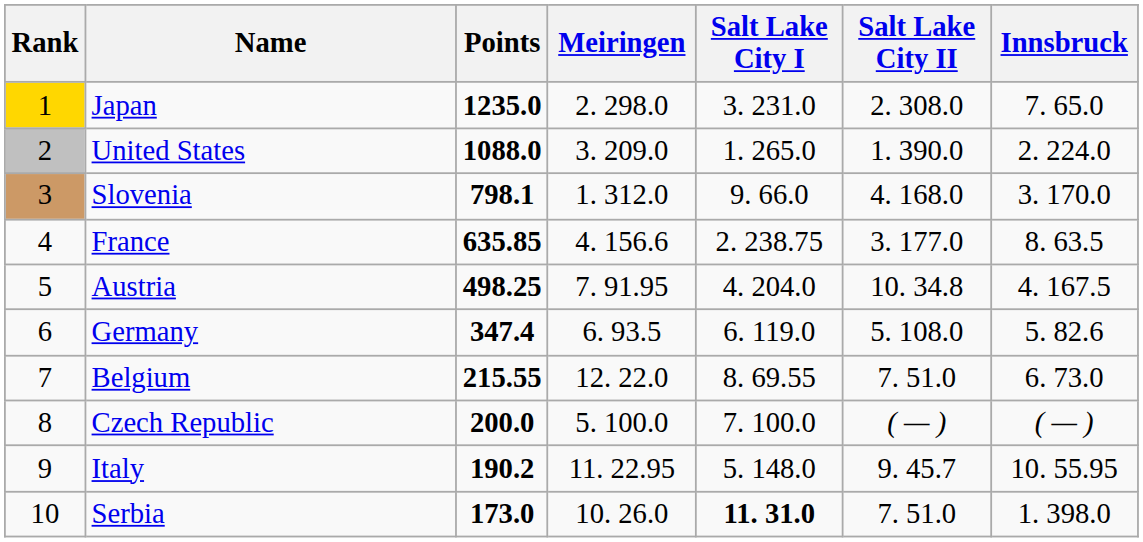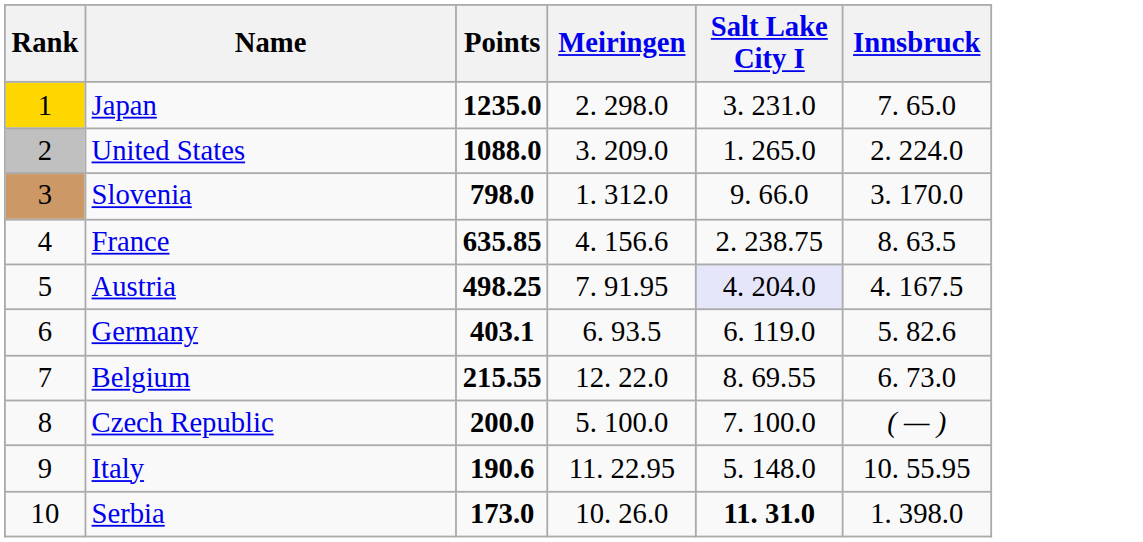- column: (917, 43)
(502, 195) 798.1 -> (502, 195) 798.0
(769, 286) no background -> (769, 286) lavender background
(502, 331) 347.4 -> (502, 331) 403.1
(502, 468) 190.2 -> (502, 468) 190.6
